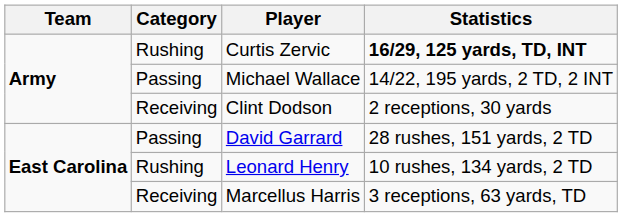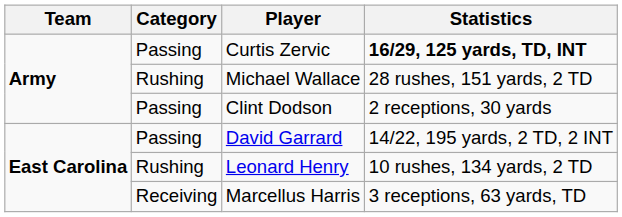(170, 49) Rushing -> (169, 49) Passing
(169, 78) Passing -> (170, 78) Rushing
(491, 78) 14/22, 195 yards, 2 TD, 2 INT -> (481, 78) 28 rushes, 151 yards, 2 TD
(177, 108) Receiving -> (169, 108) Passing
(481, 137) 28 rushes, 151 yards, 2 TD -> (491, 137) 14/22, 195 yards, 2 TD, 2 INT
